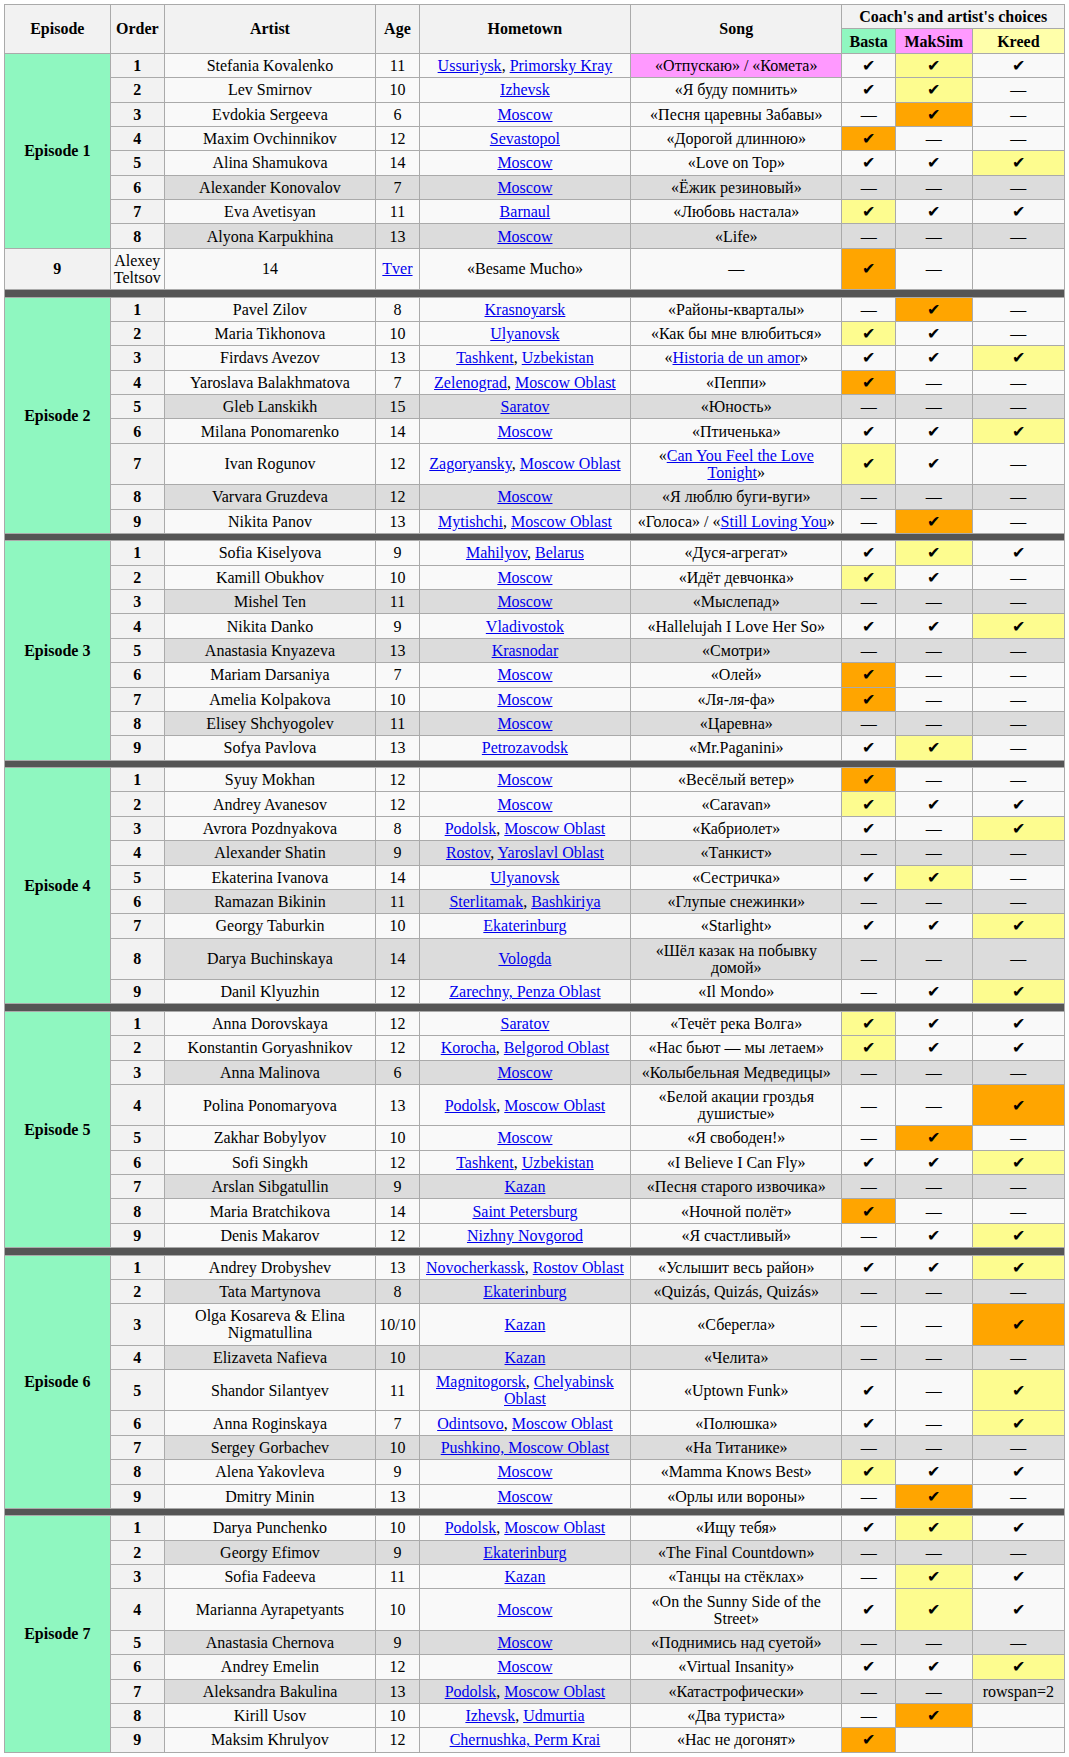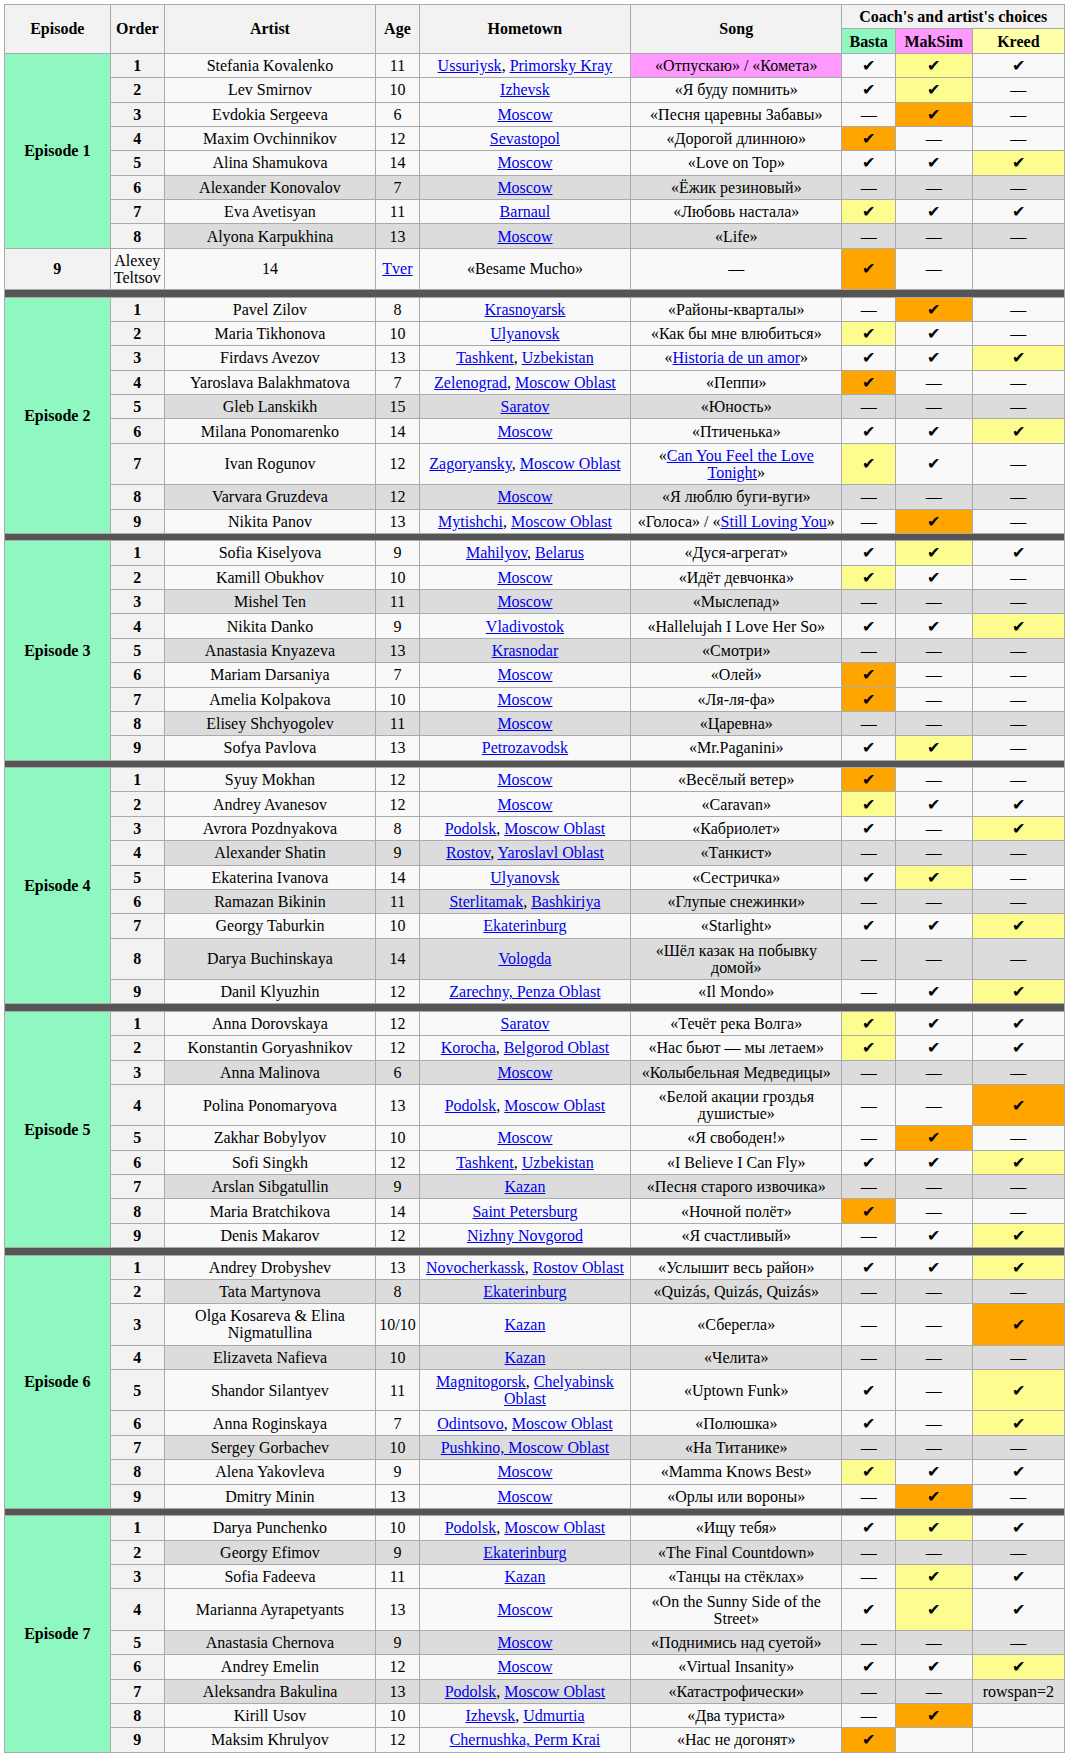(397, 1610) 10 -> (397, 1610) 13
